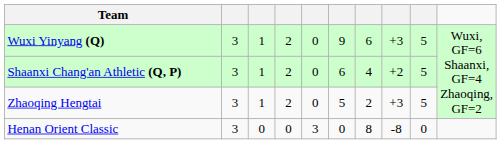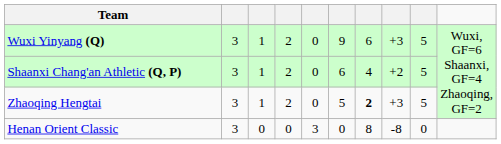(369, 102) normal -> (369, 102) bold
